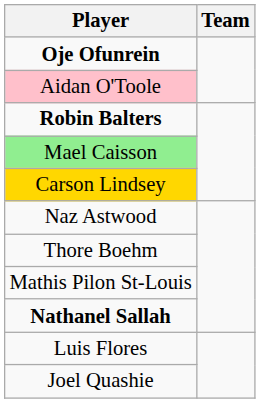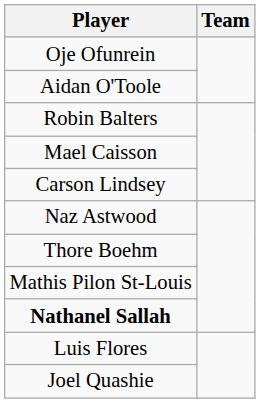(101, 53) bold -> (101, 53) normal
(101, 86) pink background -> (101, 86) no background
(101, 119) bold -> (101, 119) normal
(101, 151) lightgreen background -> (101, 151) no background
(101, 184) gold background -> (101, 184) no background
